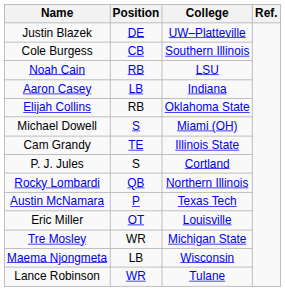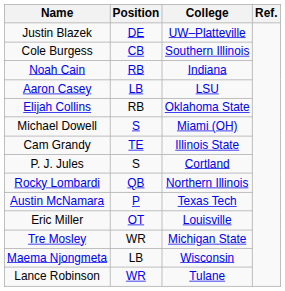(207, 70) LSU -> (207, 70) Indiana
(207, 88) Indiana -> (207, 88) LSU
